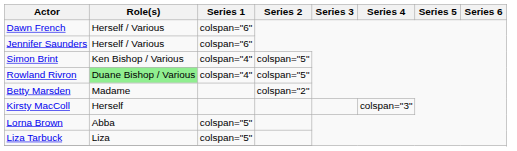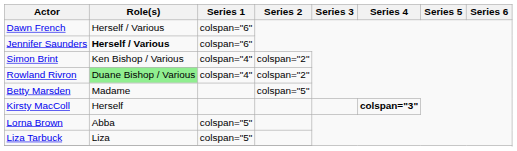(128, 43) normal -> (131, 43) bold
(283, 59) colspan="5" -> (283, 59) colspan="2"
(283, 75) colspan="5" -> (283, 75) colspan="2"
(283, 91) colspan="2" -> (283, 91) colspan="5"
(386, 106) normal -> (389, 106) bold
